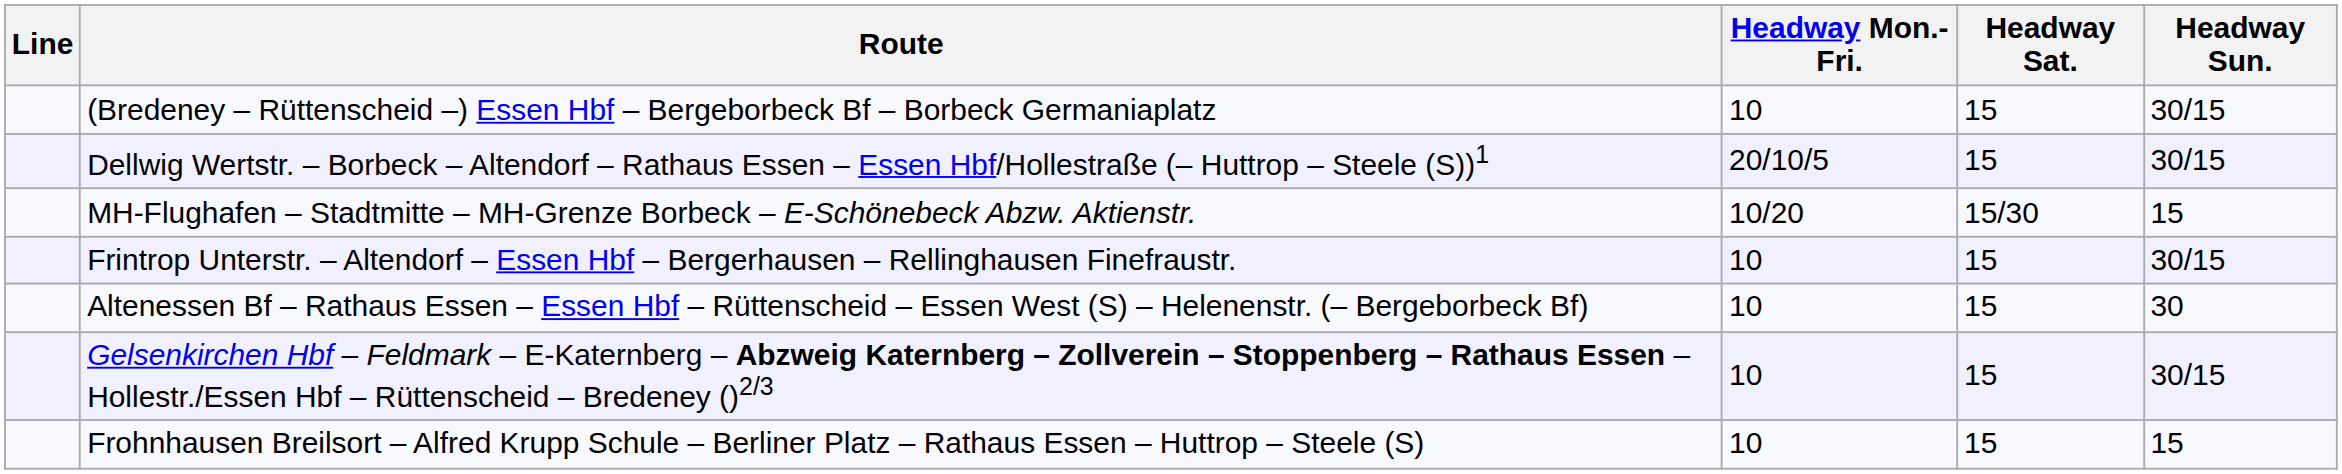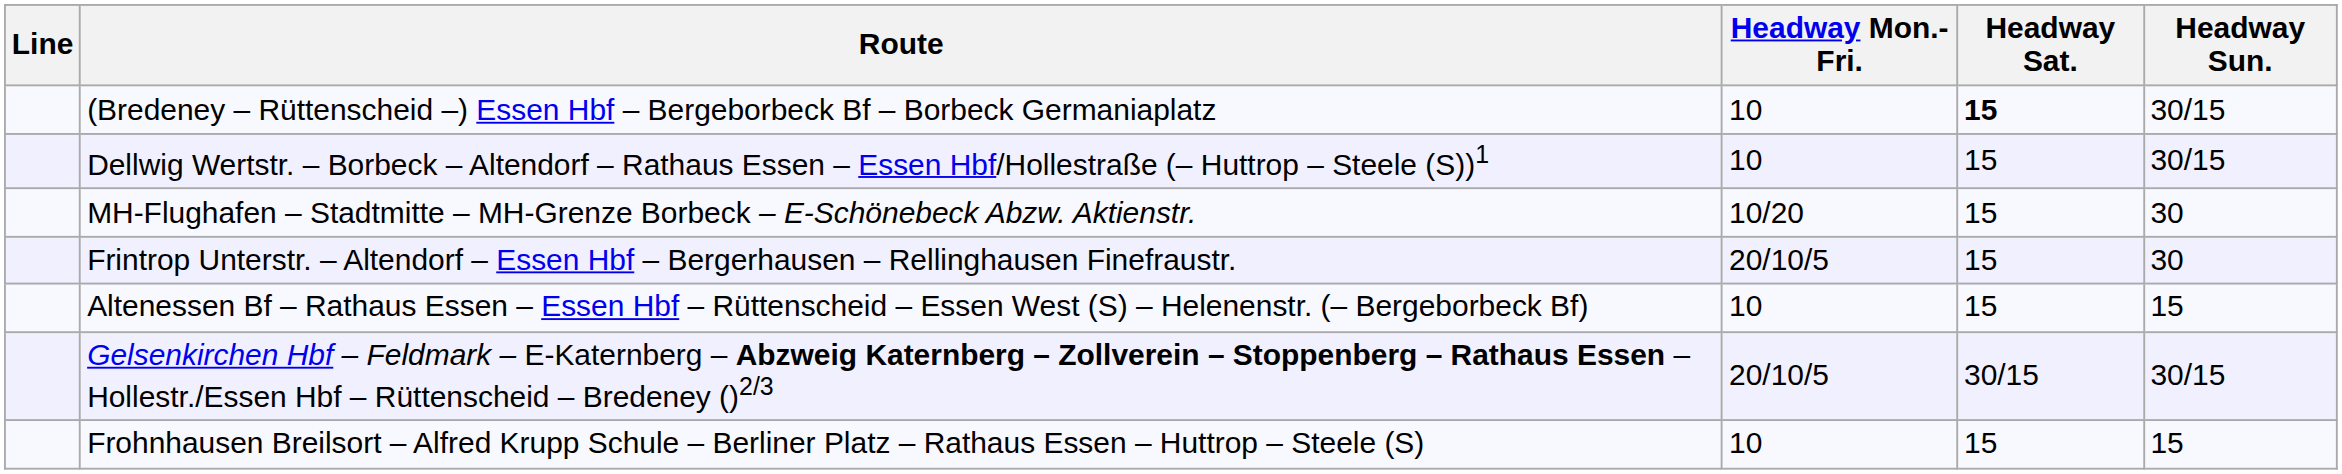(1981, 109) normal -> (1981, 109) bold
(1779, 160) 20/10/5 -> (1746, 160) 10
(2001, 212) 15/30 -> (1981, 212) 15
(2167, 212) 15 -> (2167, 212) 30
(1746, 259) 10 -> (1779, 259) 20/10/5
(2188, 259) 30/15 -> (2167, 259) 30
(2167, 307) 30 -> (2167, 307) 15
(1746, 375) 10 -> (1779, 375) 20/10/5
(1981, 375) 15 -> (2001, 375) 30/15
